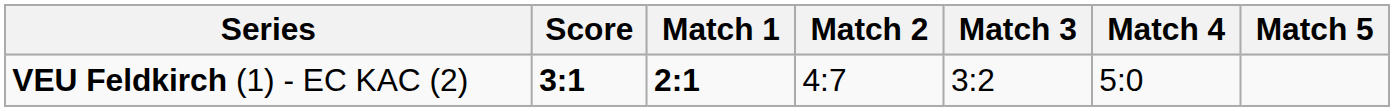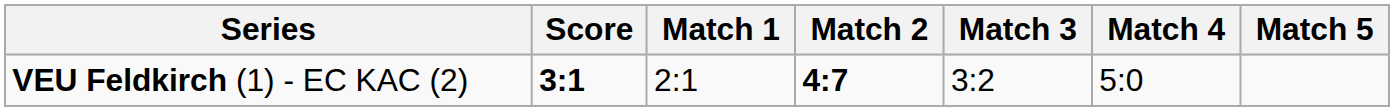(677, 79) bold -> (676, 79) normal
(825, 79) normal -> (825, 79) bold
